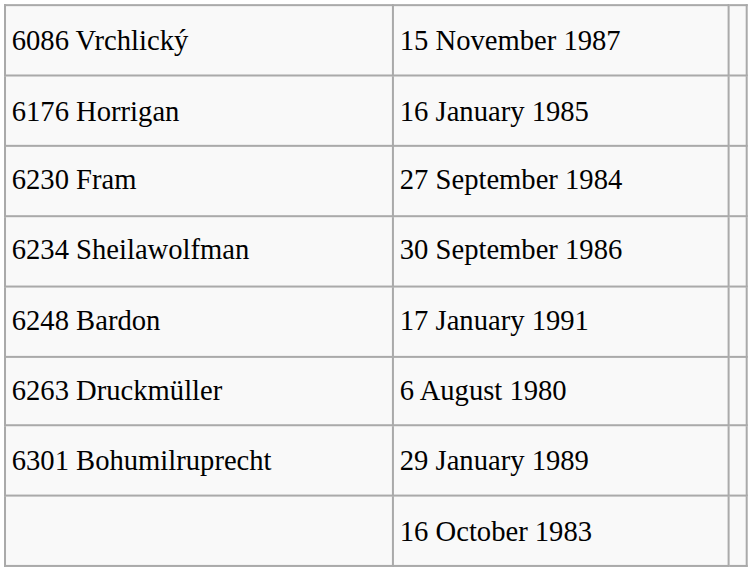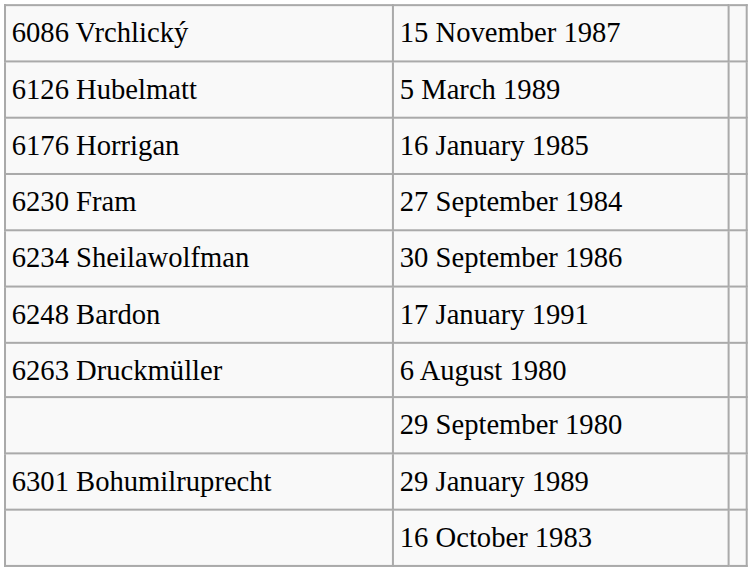+ row: (480, 89)
+ row: (511, 425)
